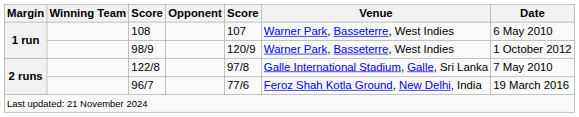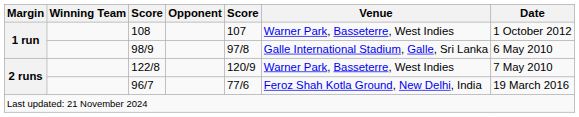(523, 31) 6 May 2010 -> (532, 31) 1 October 2012
(241, 49) 120/9 -> (238, 49) 97/8
(359, 49) Warner Park, Basseterre, West Indies -> (376, 49) Galle International Stadium, Galle, Sri Lanka
(532, 49) 1 October 2012 -> (523, 49) 6 May 2010
(238, 67) 97/8 -> (241, 67) 120/9
(376, 67) Galle International Stadium, Galle, Sri Lanka -> (359, 67) Warner Park, Basseterre, West Indies
